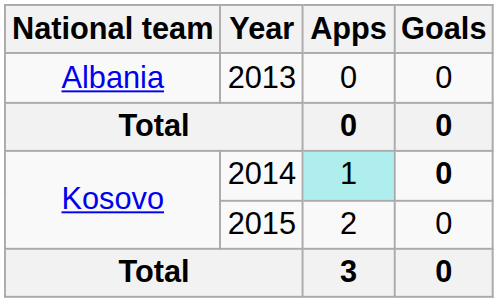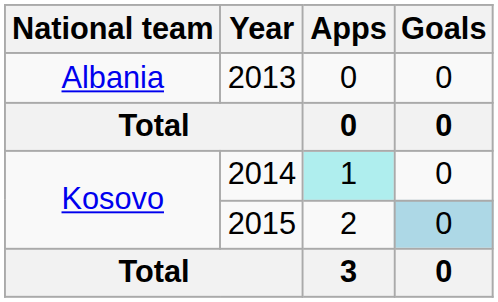(444, 175) bold -> (444, 175) normal
(444, 223) no background -> (444, 223) lightblue background
